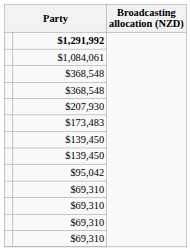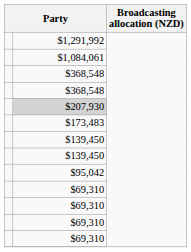(81, 40) bold -> (81, 40) normal
(85, 106) no background -> (85, 106) lightgrey background
